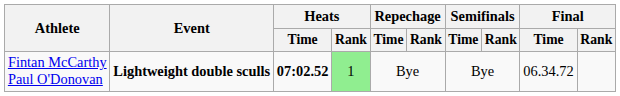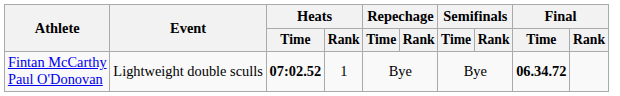(192, 71) bold -> (188, 71) normal
(351, 71) lightgreen background -> (344, 71) no background
(549, 71) normal -> (541, 71) bold
